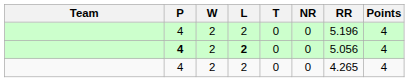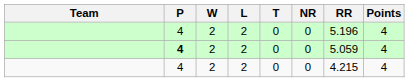(244, 49) bold -> (244, 49) normal
(344, 49) 5.056 -> (344, 49) 5.059
(344, 67) 4.265 -> (344, 67) 4.215
